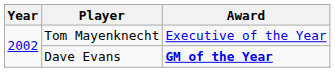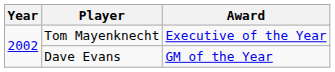(219, 56) bold -> (219, 56) normal
